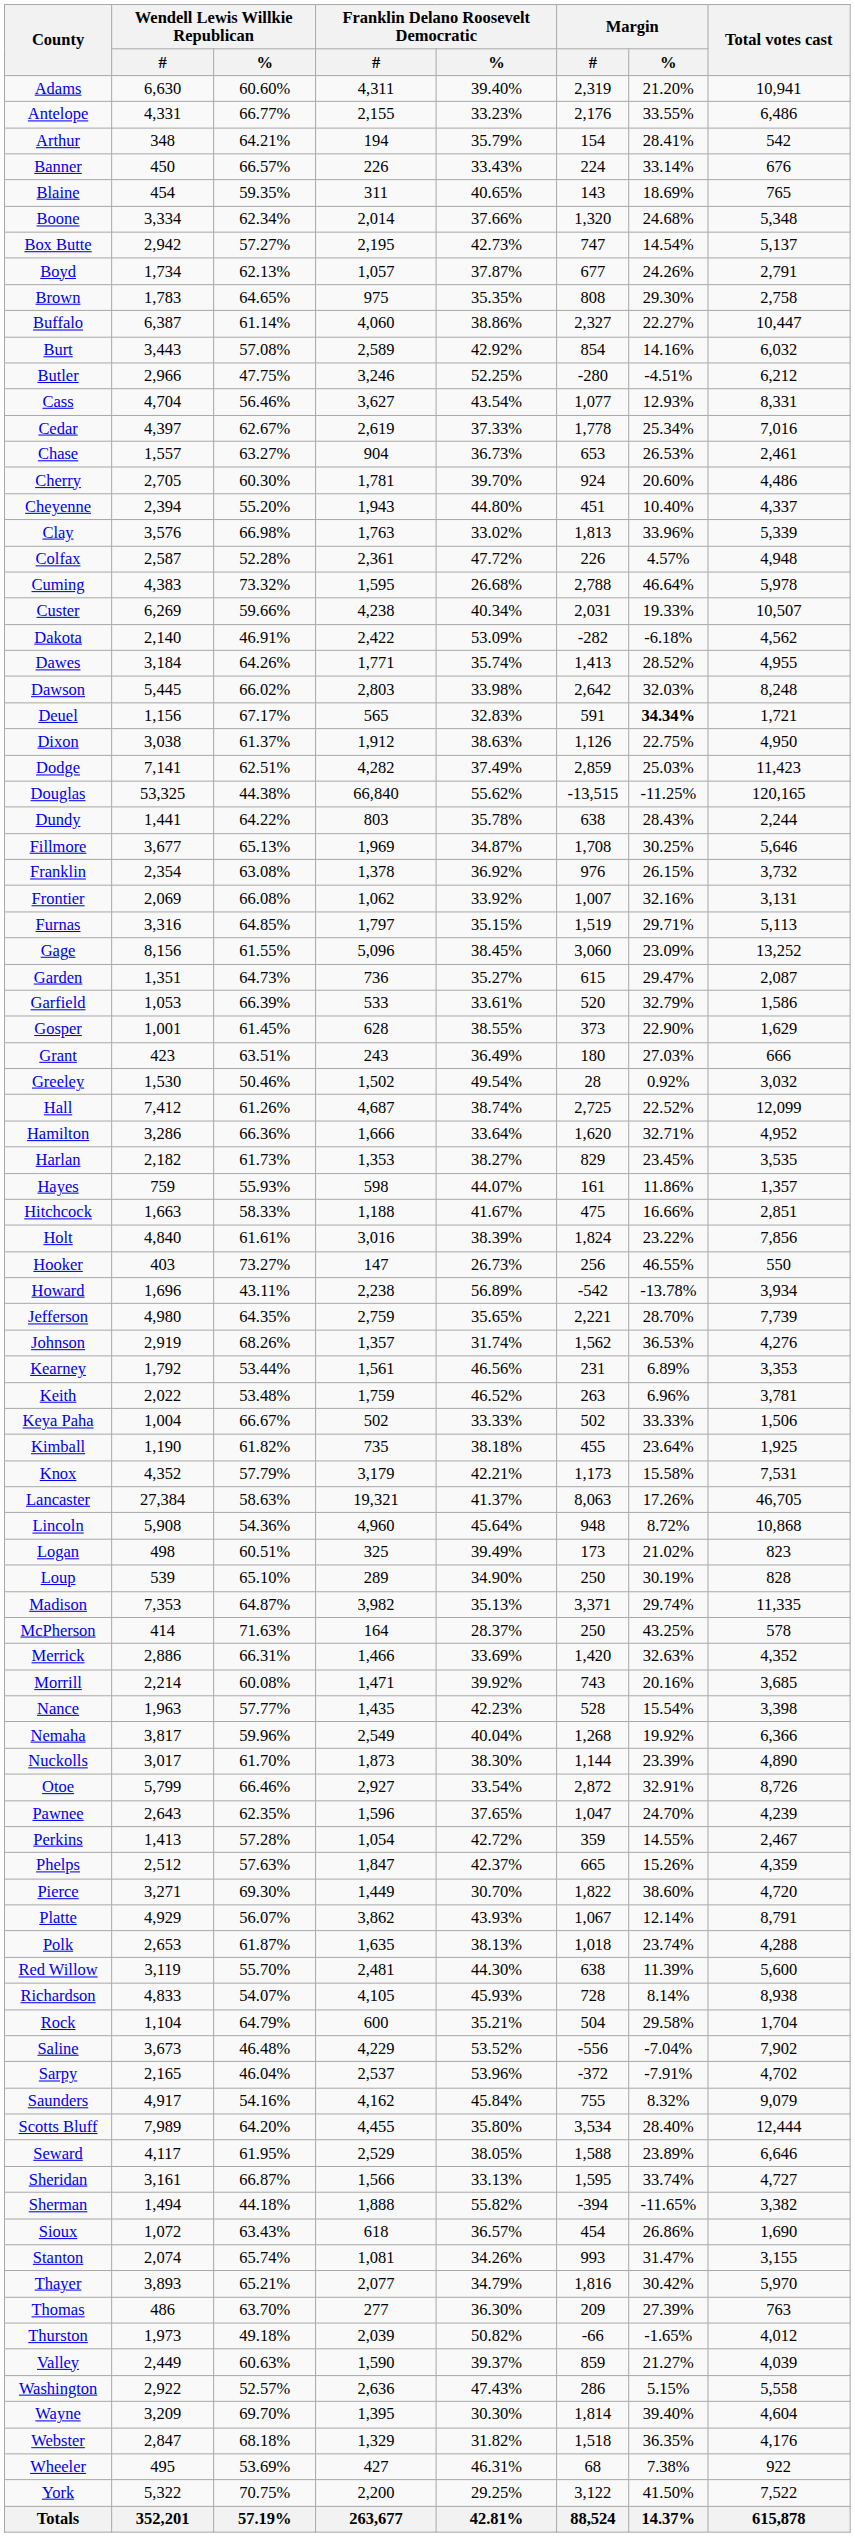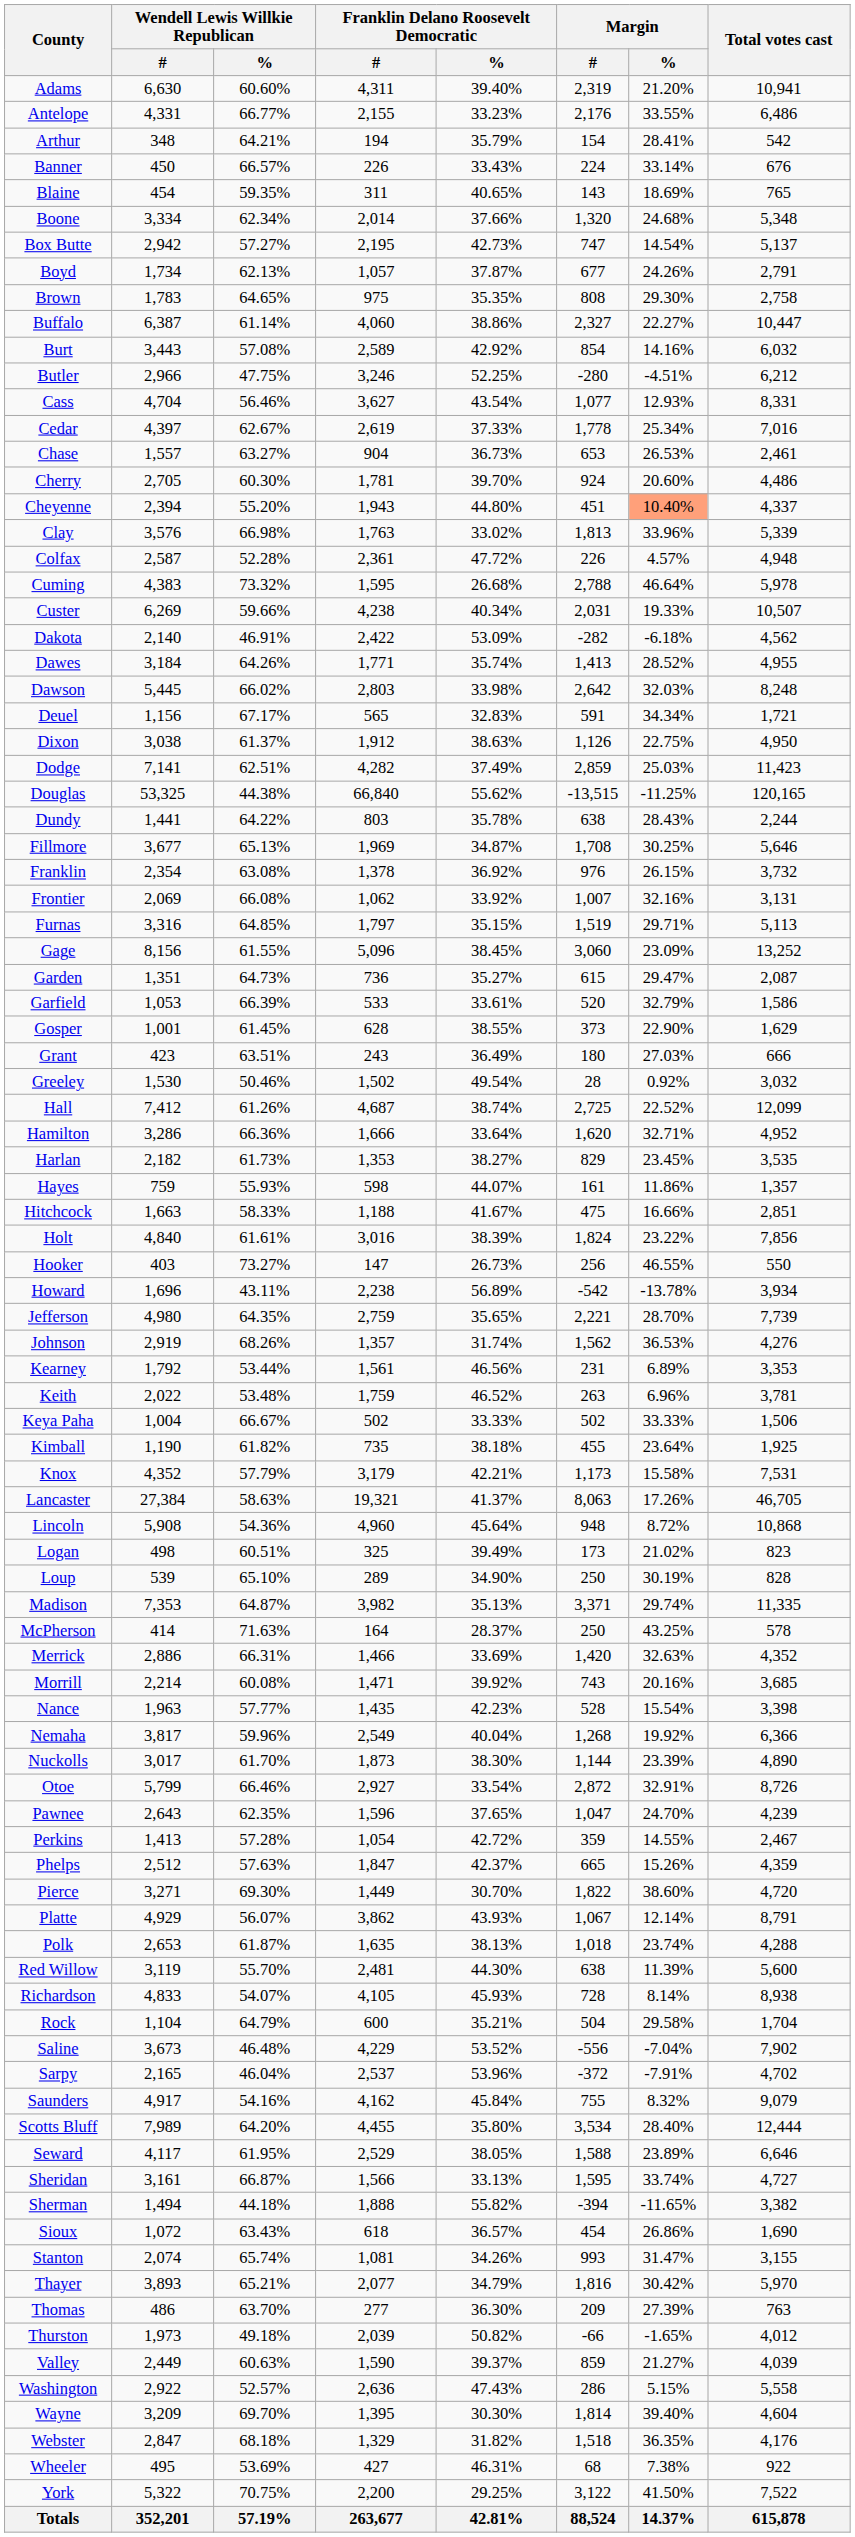(668, 506) no background -> (668, 506) lightsalmon background
(668, 715) bold -> (668, 715) normal
